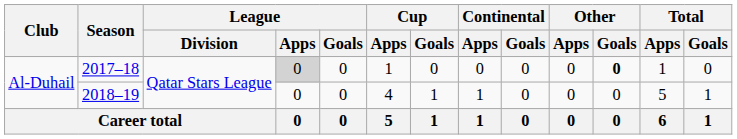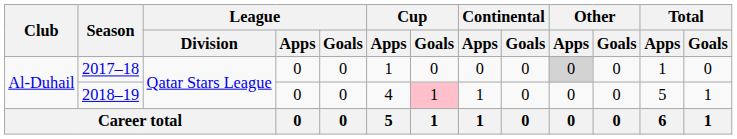(297, 69) lightgrey background -> (297, 69) no background
(571, 69) no background -> (571, 69) lightgrey background
(617, 69) bold -> (617, 69) normal
(434, 95) no background -> (434, 95) pink background
